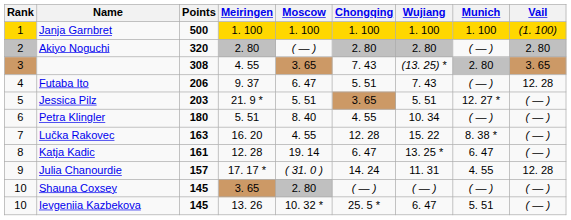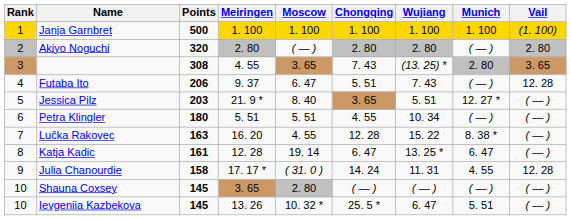(304, 100) 5. 51 -> (304, 100) 8. 40
(304, 118) 8. 40 -> (304, 118) 5. 51
(199, 170) 157 -> (199, 170) 158
